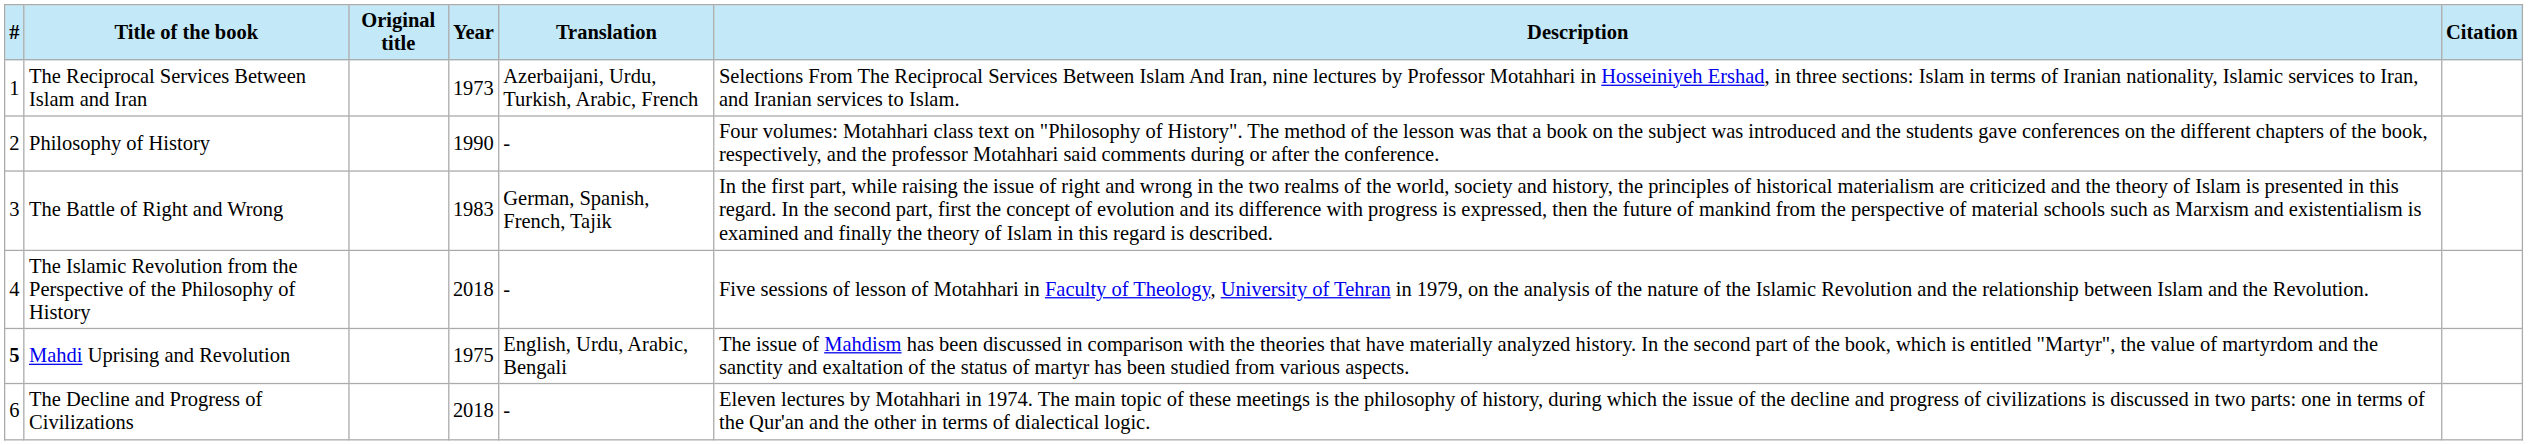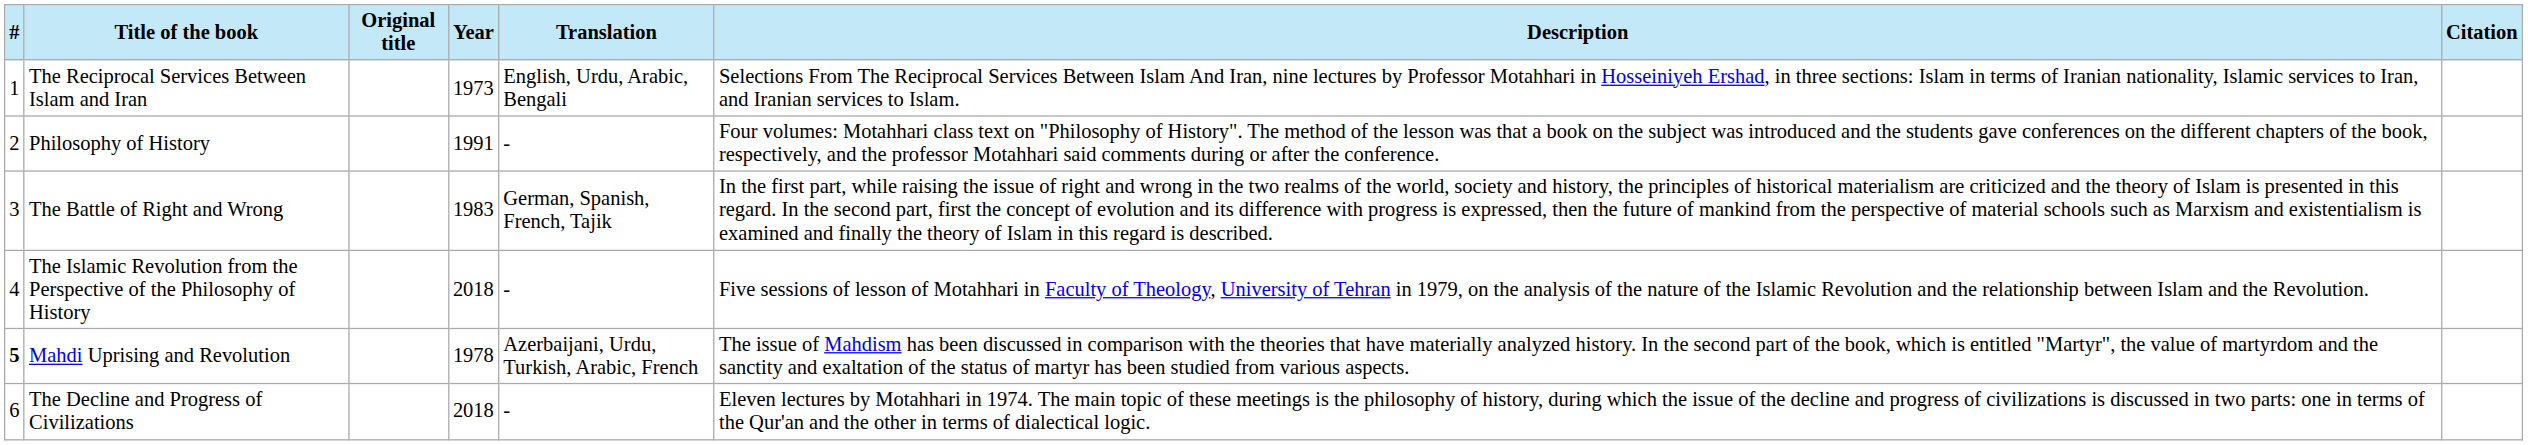(601, 87) Azerbaijani, Urdu, Turkish, Arabic, French -> (596, 87) English, Urdu, Arabic, Bengali
(473, 143) 1990 -> (473, 143) 1991
(473, 355) 1975 -> (473, 355) 1978
(596, 355) English, Urdu, Arabic, Bengali -> (601, 355) Azerbaijani, Urdu, Turkish, Arabic, French
